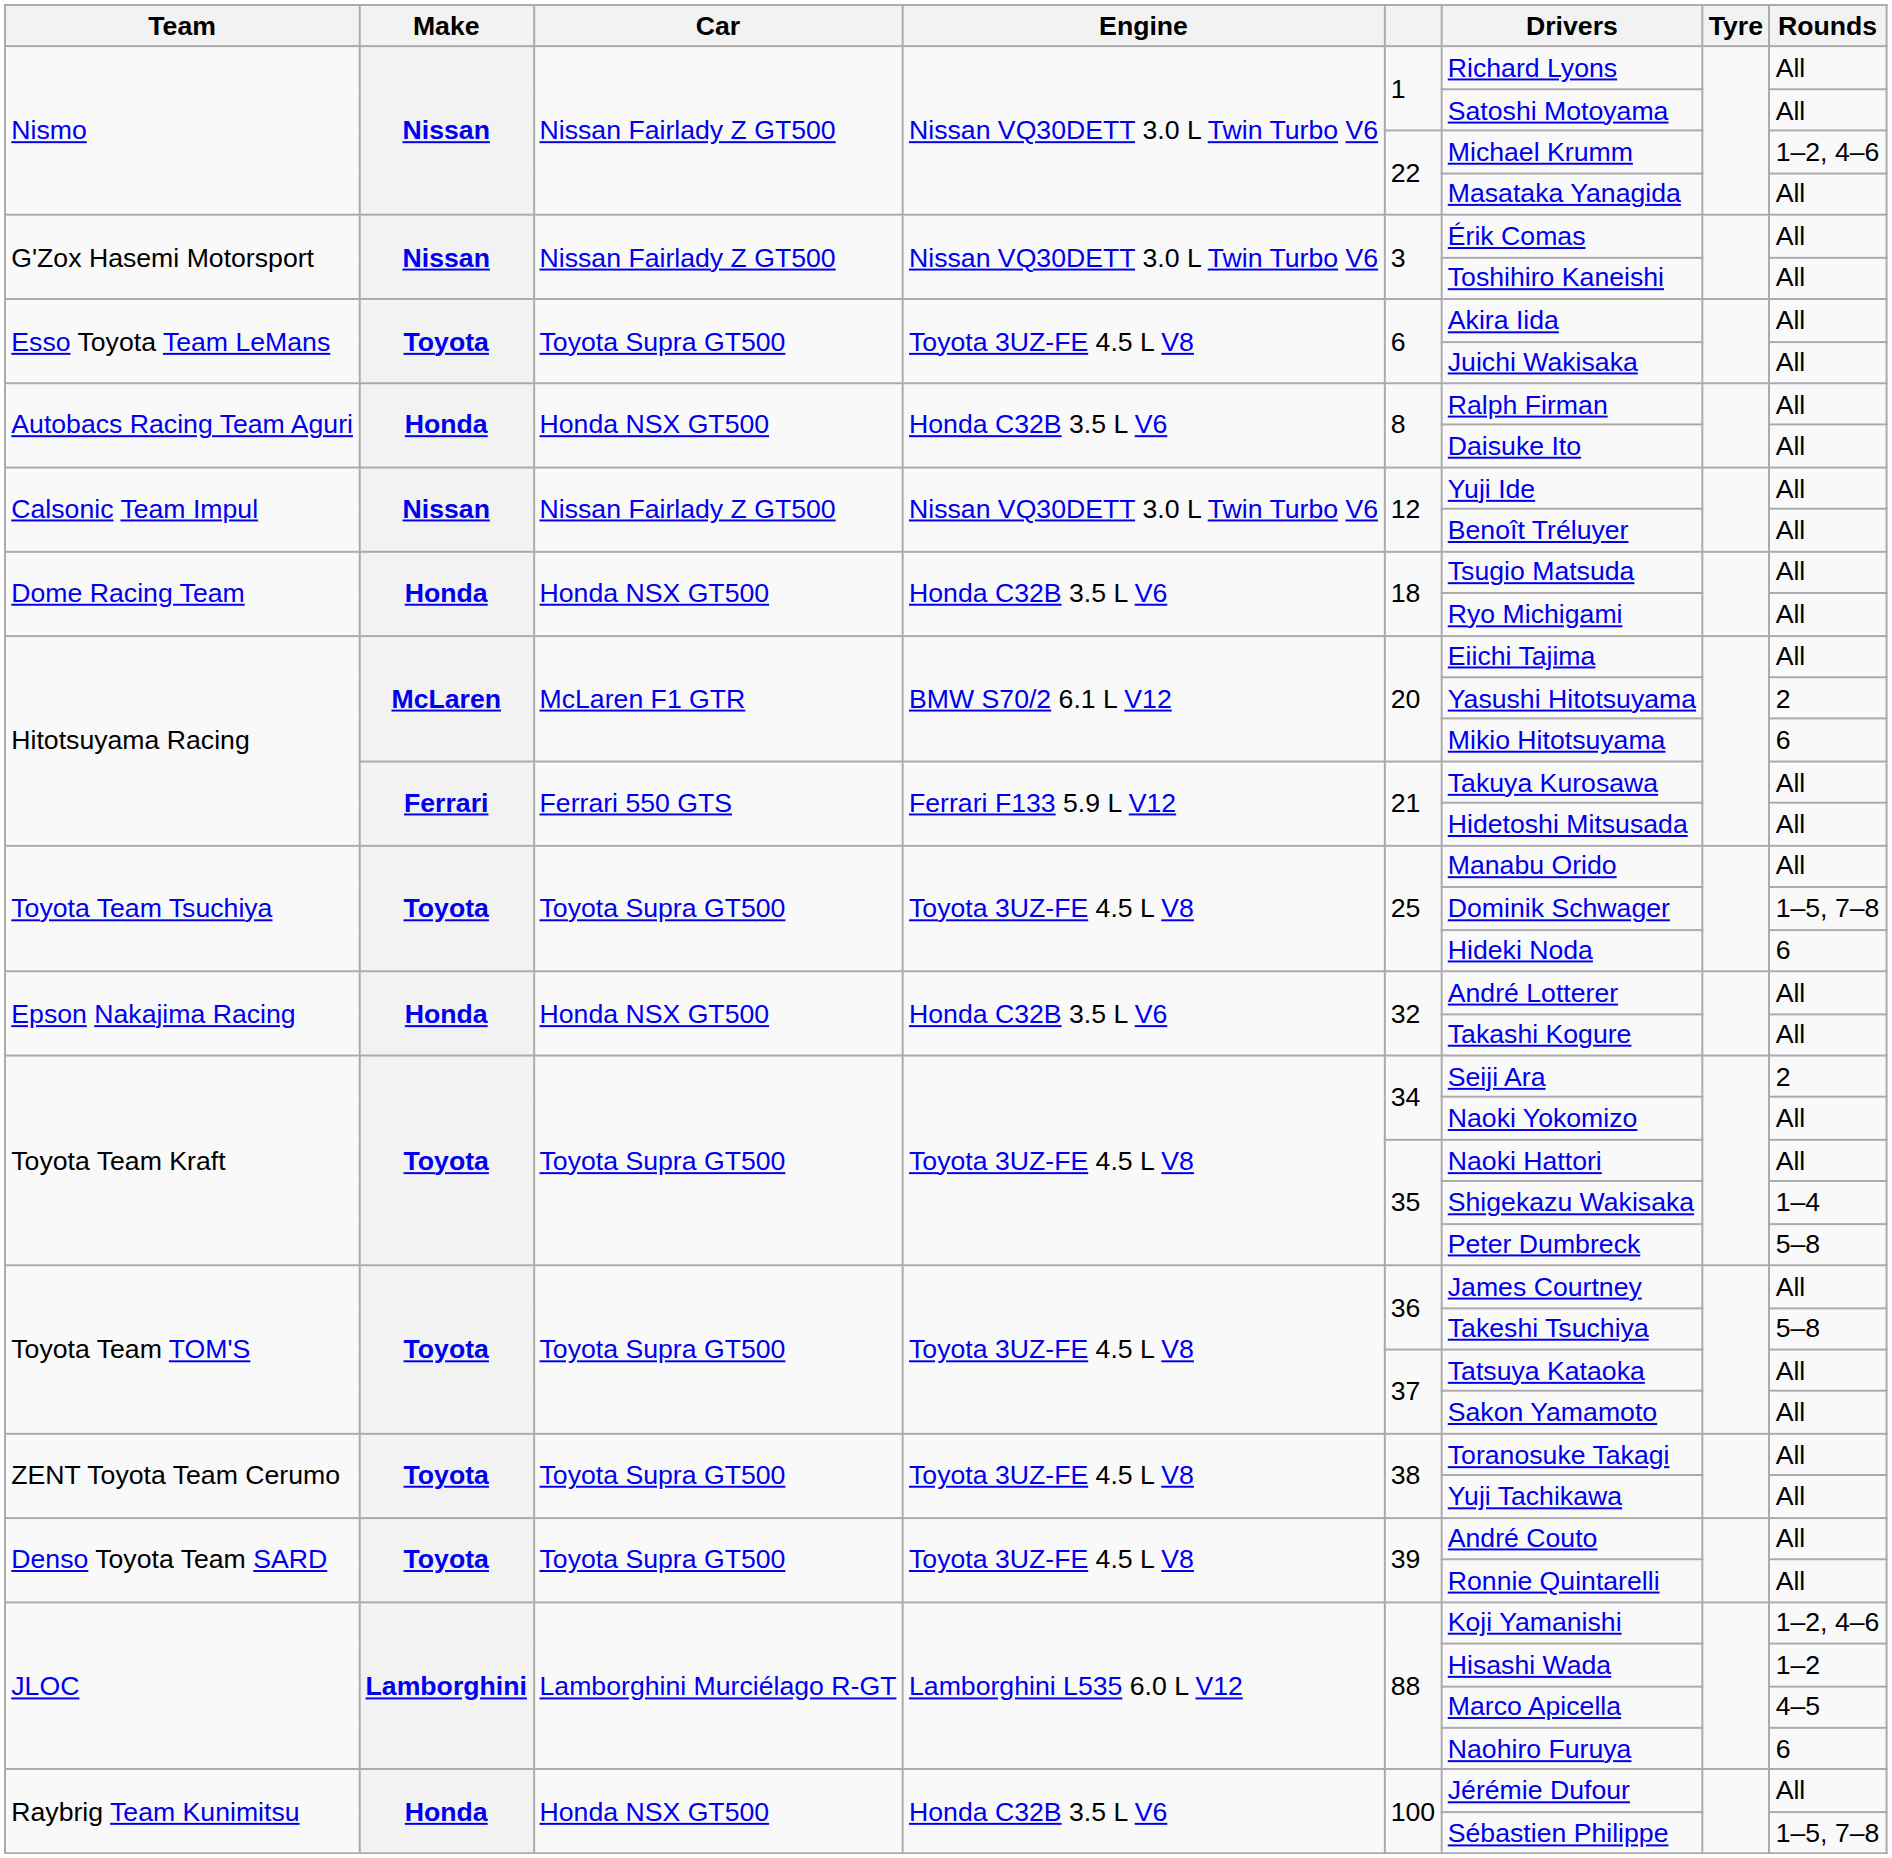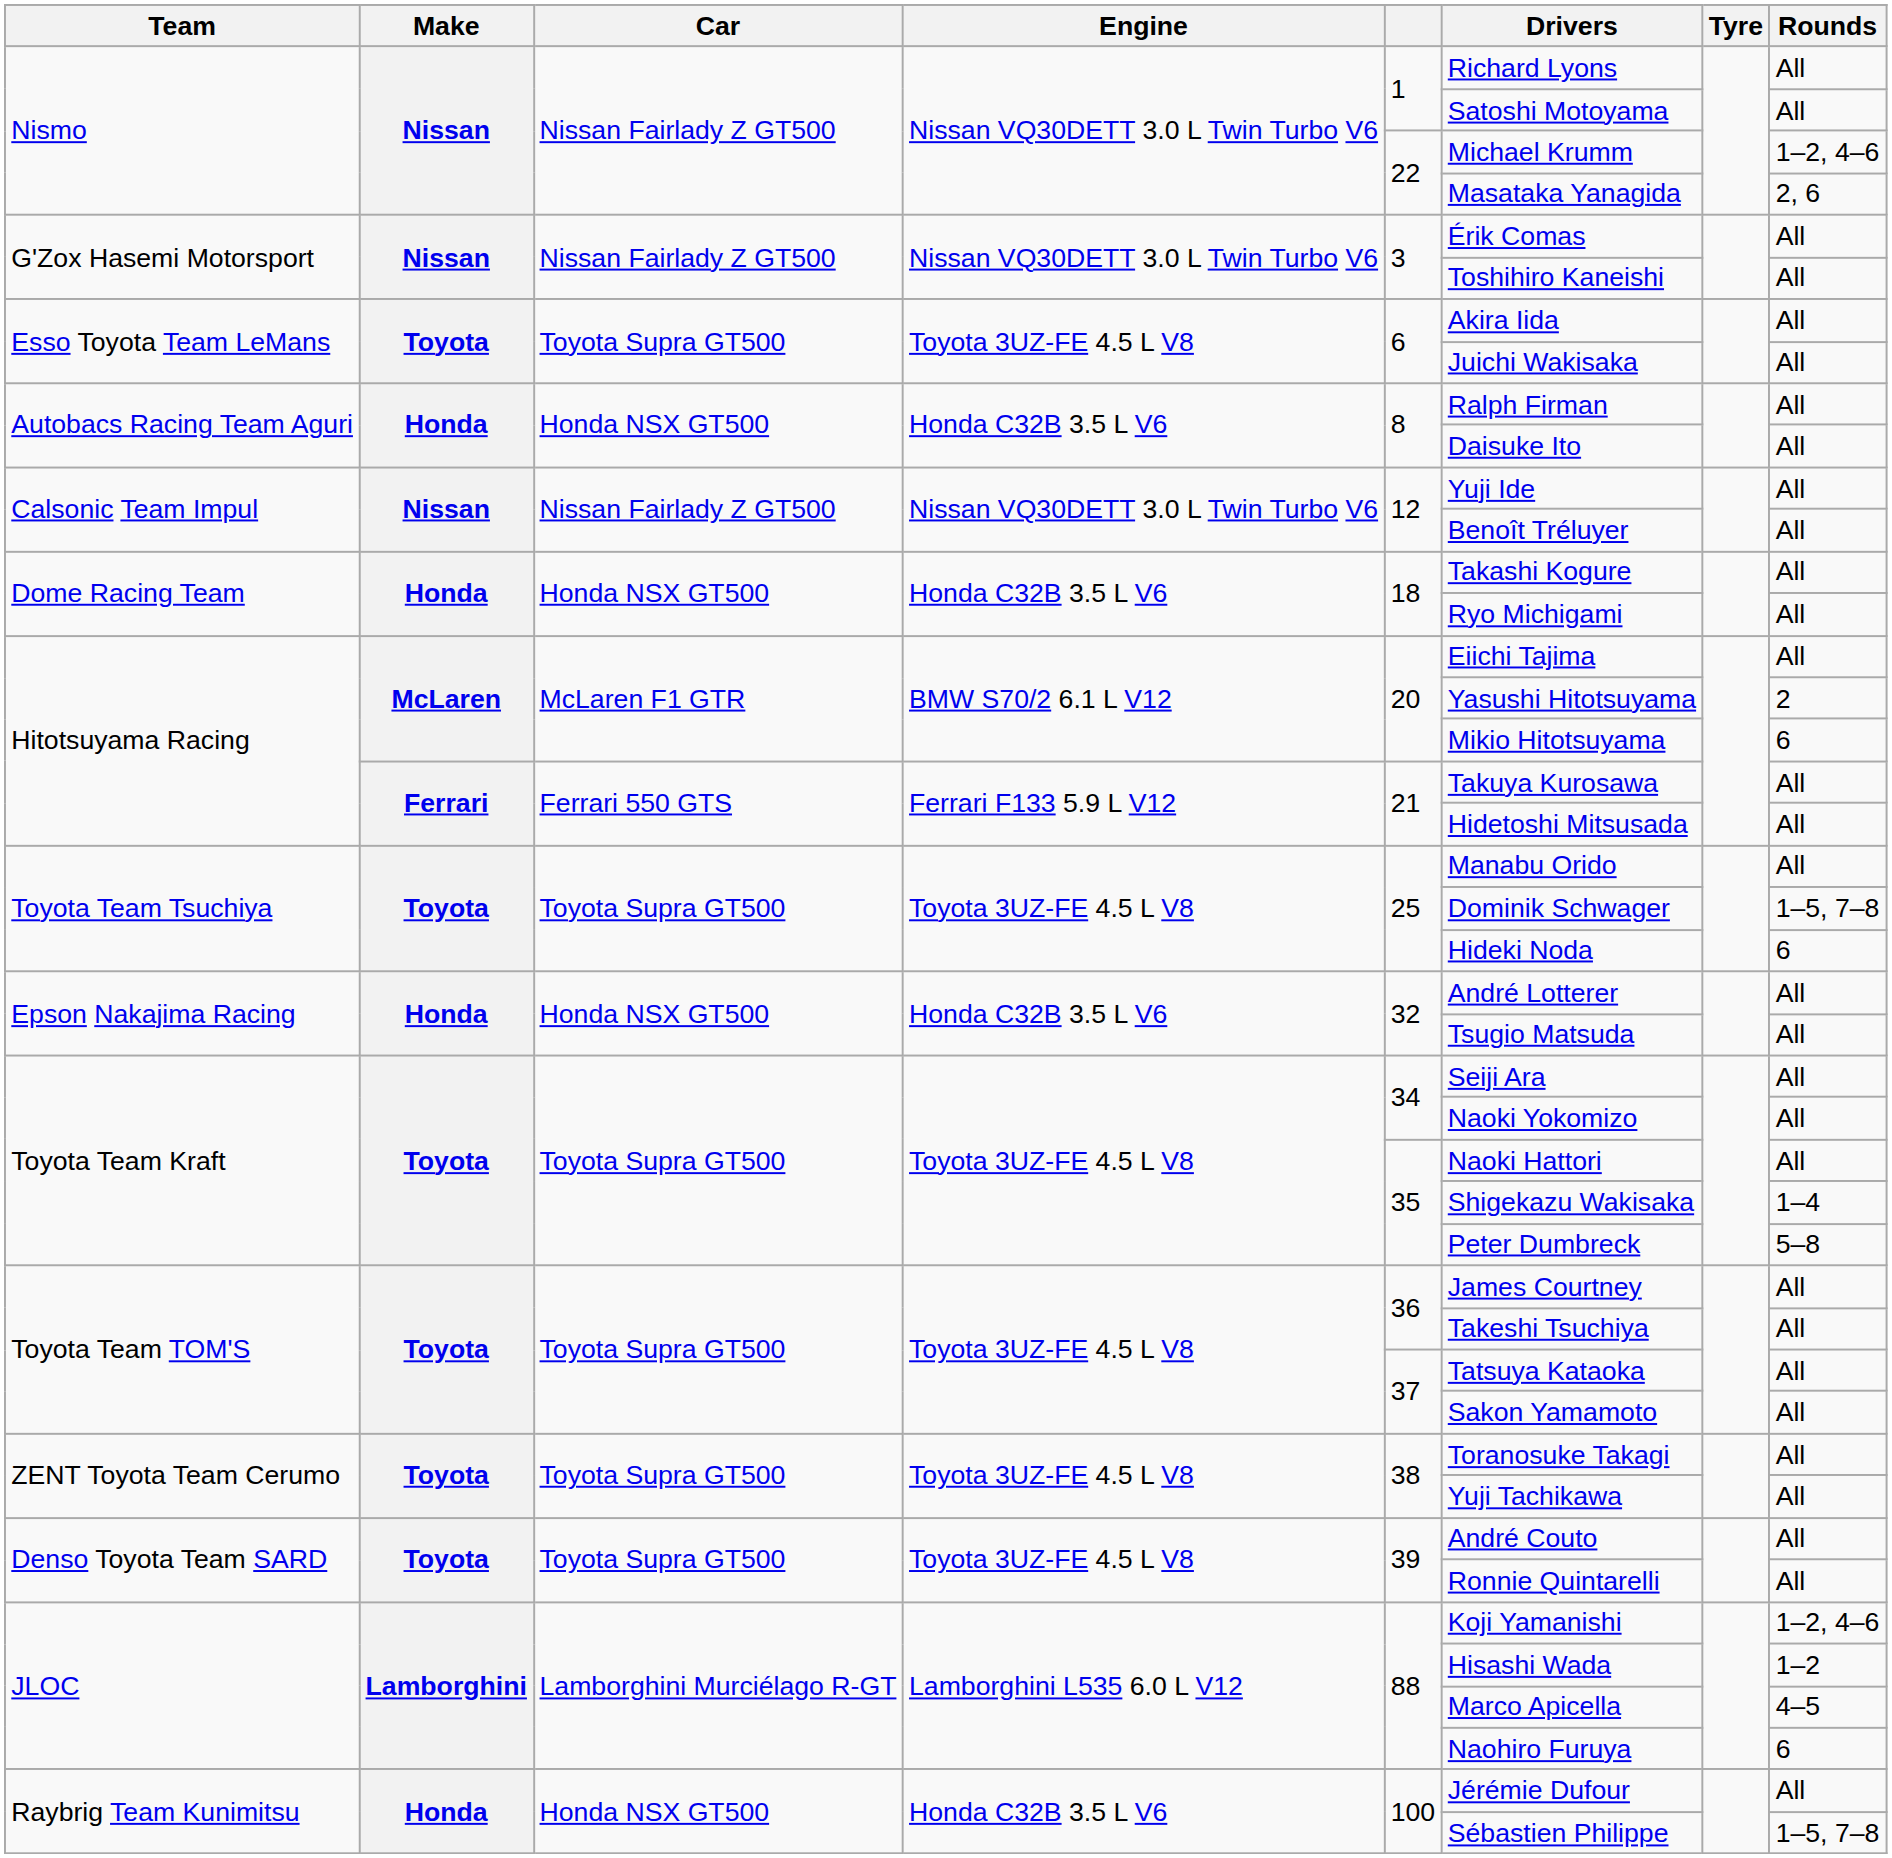(1790, 194) All -> (1798, 194) 2, 6
(1541, 572) Tsugio Matsuda -> (1540, 572) Takashi Kogure
(1540, 1034) Takashi Kogure -> (1541, 1034) Tsugio Matsuda
(1783, 1076) 2 -> (1790, 1076) All
(1798, 1328) 5–8 -> (1790, 1328) All
